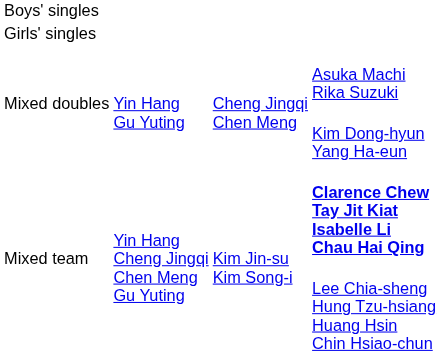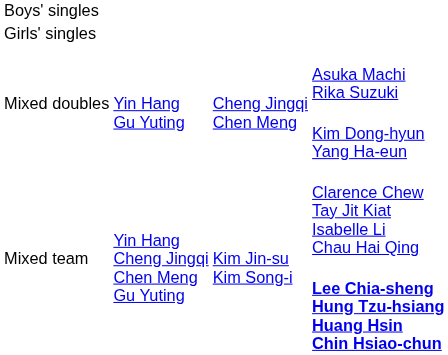(371, 220) bold -> (368, 220) normal
(374, 316) normal -> (378, 316) bold
